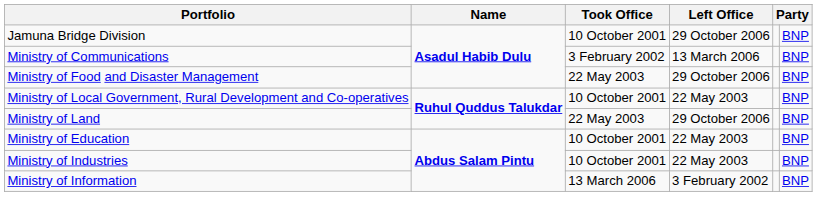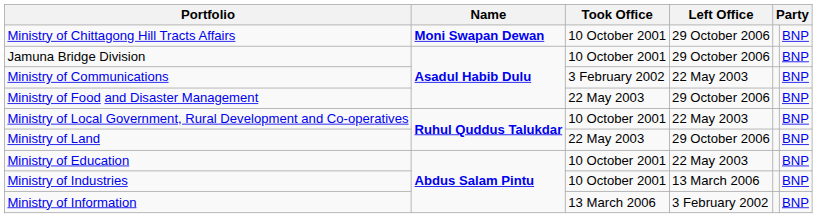+ row: (121, 35)
(716, 56) 13 March 2006 -> (710, 77) 22 May 2003
(710, 160) 22 May 2003 -> (716, 181) 13 March 2006
